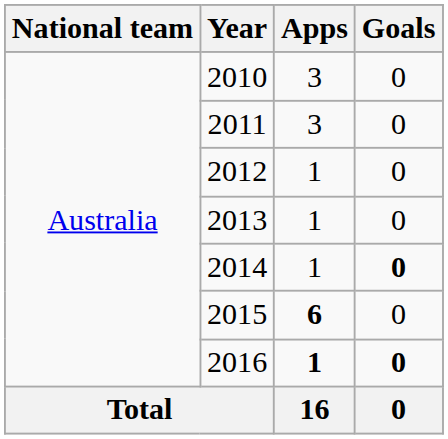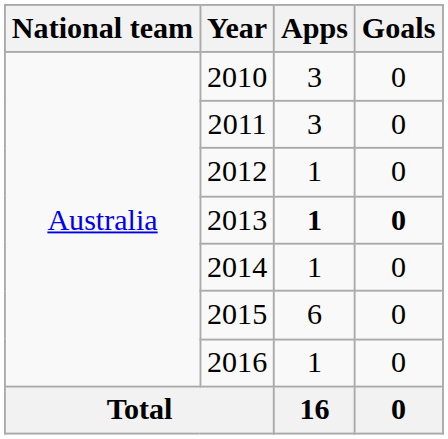(314, 219) normal -> (314, 219) bold
(399, 219) normal -> (399, 219) bold
(399, 266) bold -> (399, 266) normal
(314, 314) bold -> (314, 314) normal
(314, 362) bold -> (314, 362) normal
(399, 362) bold -> (399, 362) normal
